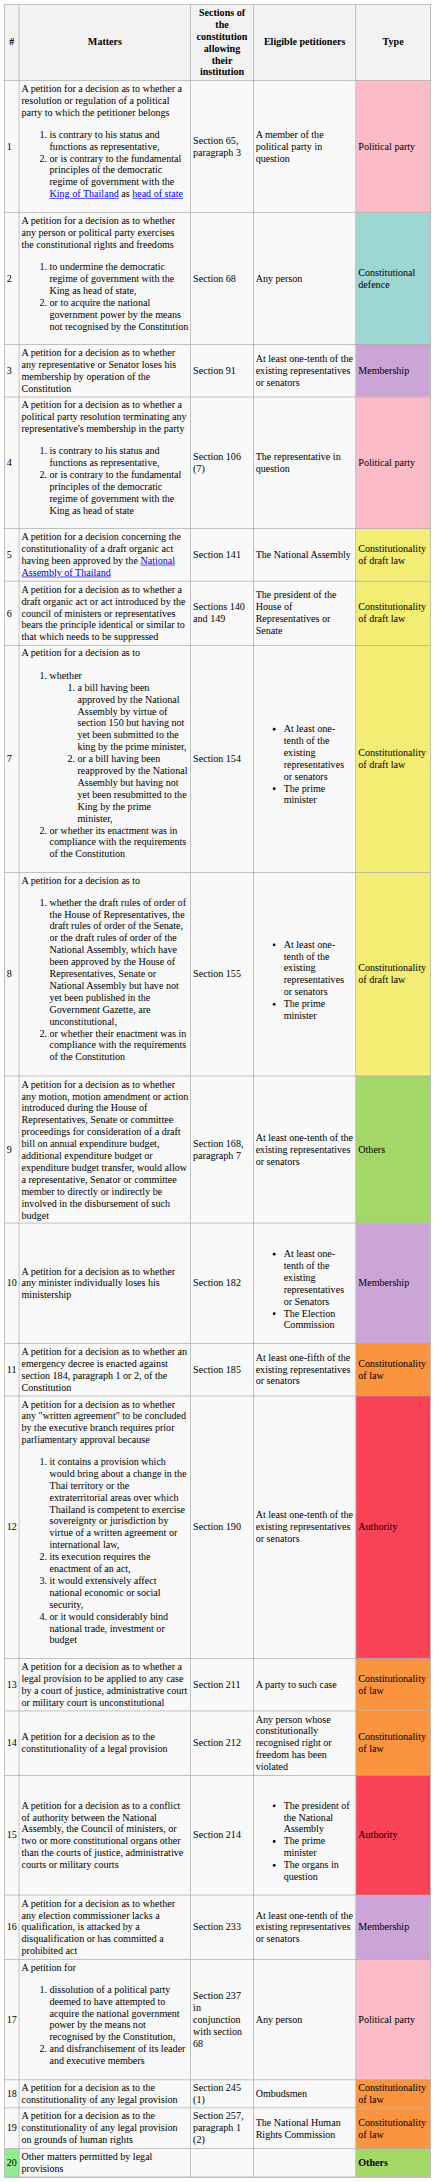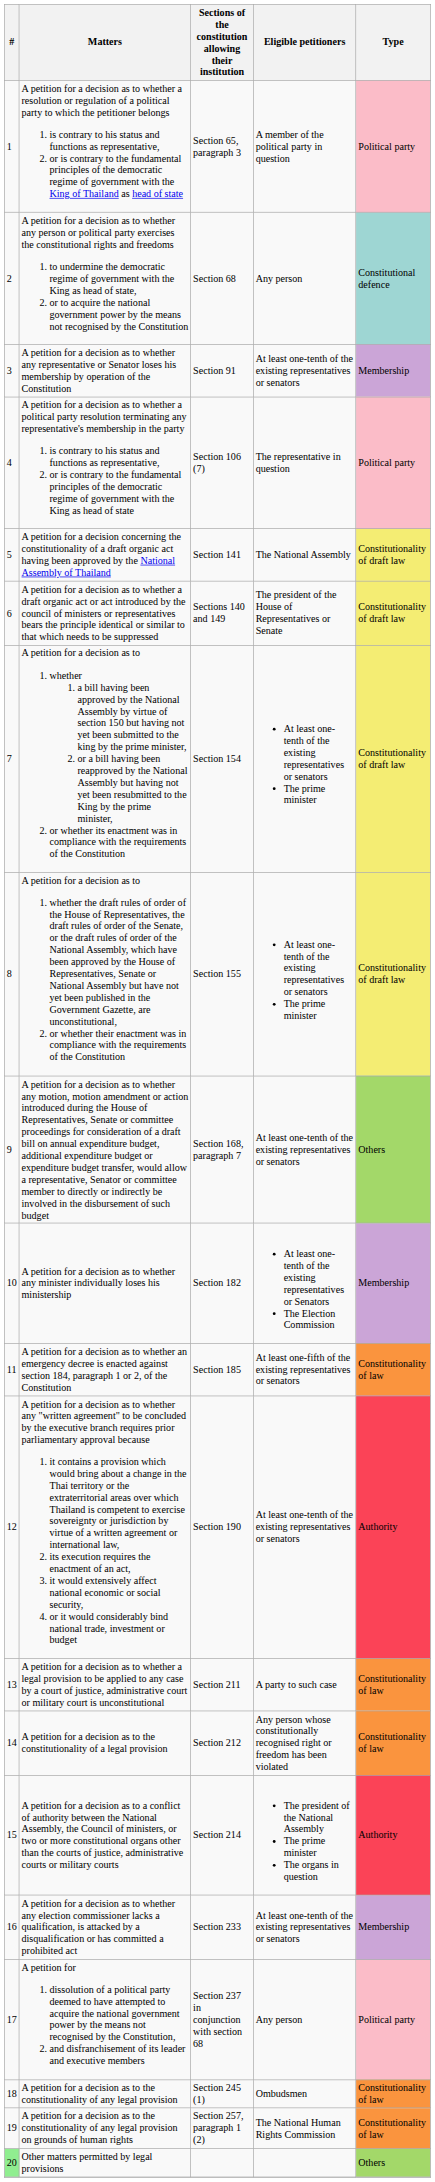(373, 2163) bold -> (372, 2163) normal
